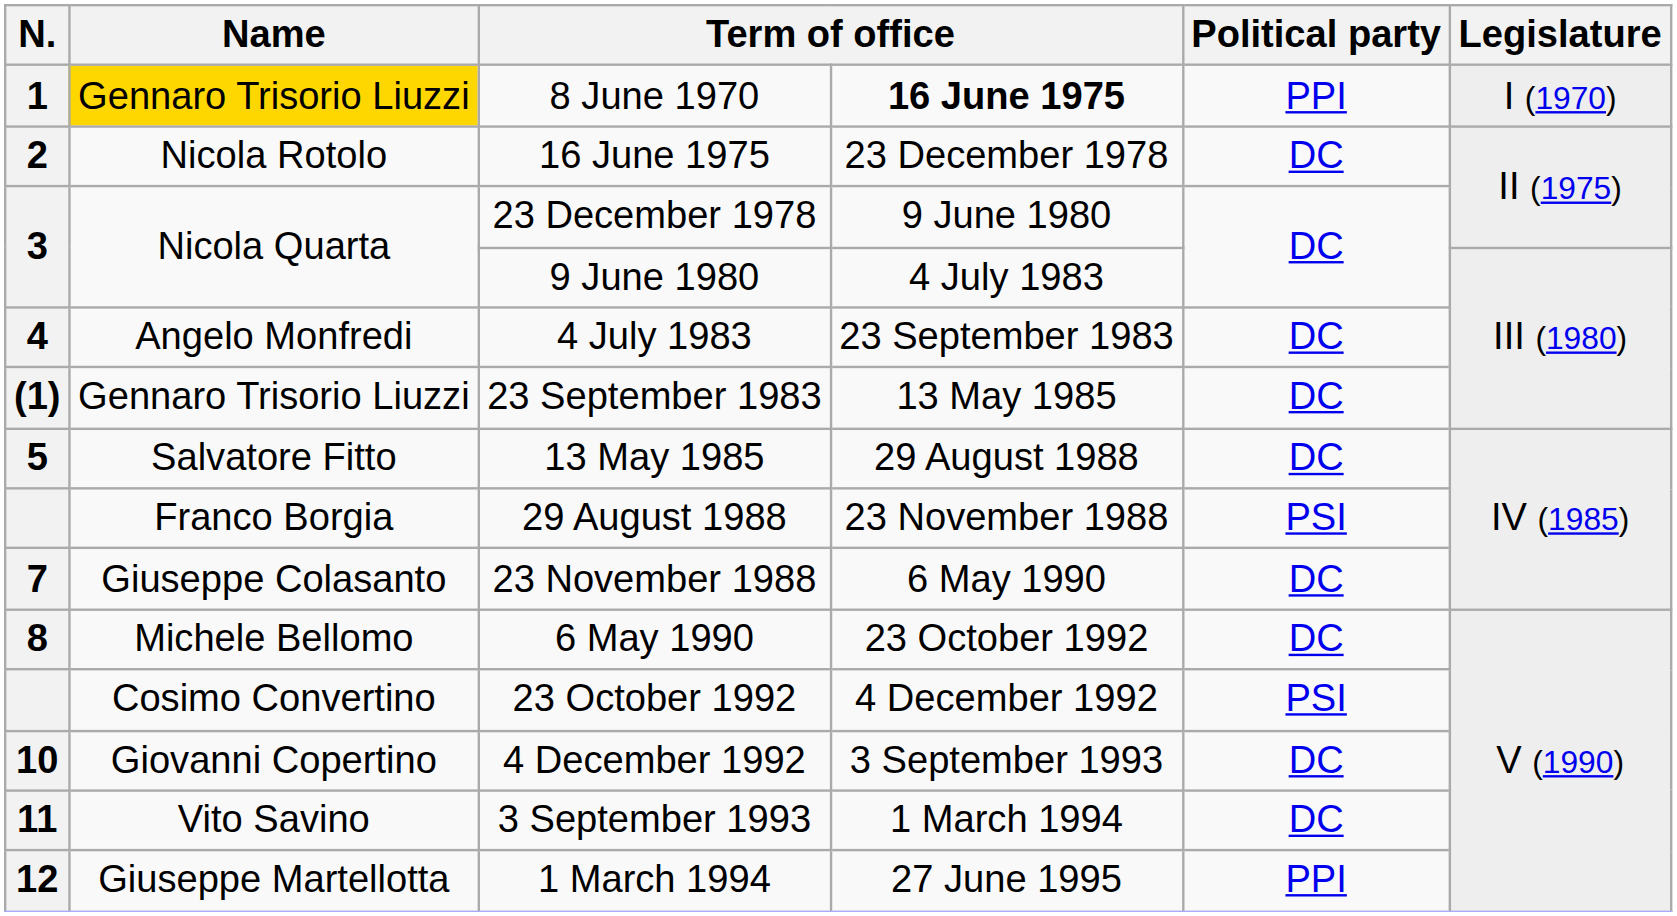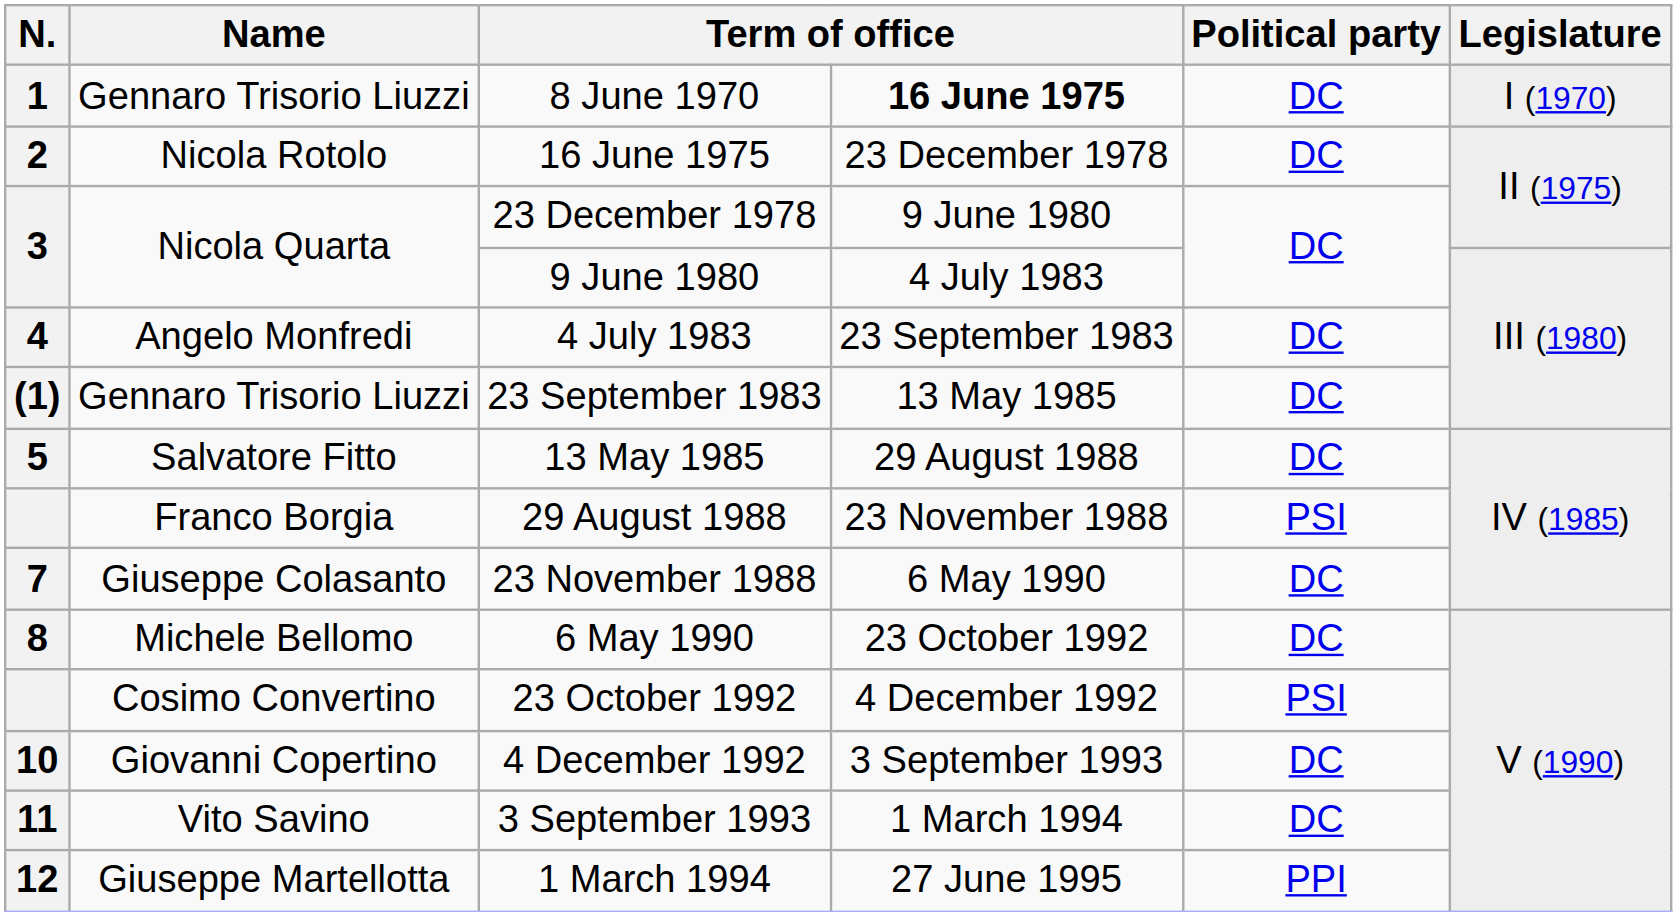(274, 95) gold background -> (274, 95) no background
(1316, 95) PPI -> (1316, 95) DC
